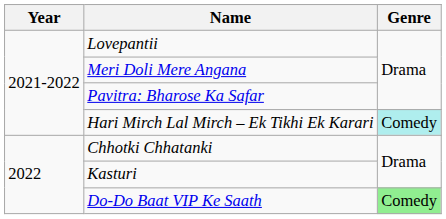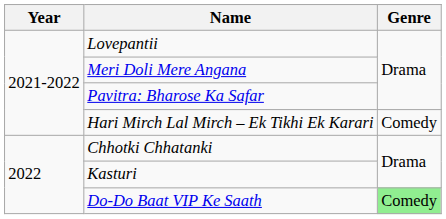(409, 122) paleturquoise background -> (409, 122) no background
